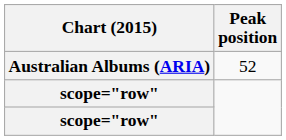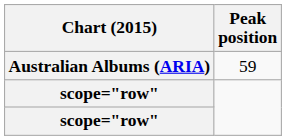(248, 65) 52 -> (248, 65) 59
